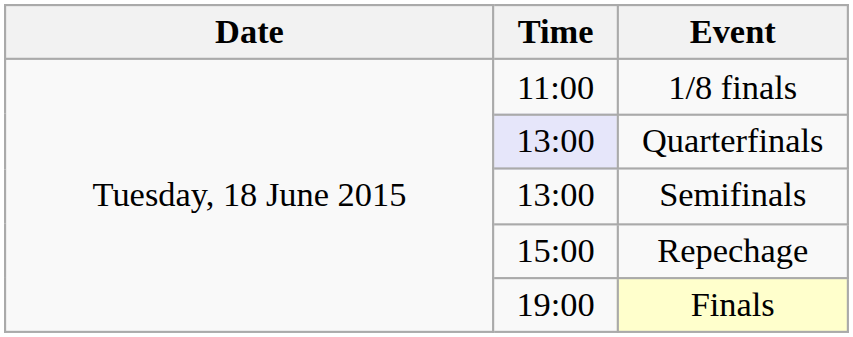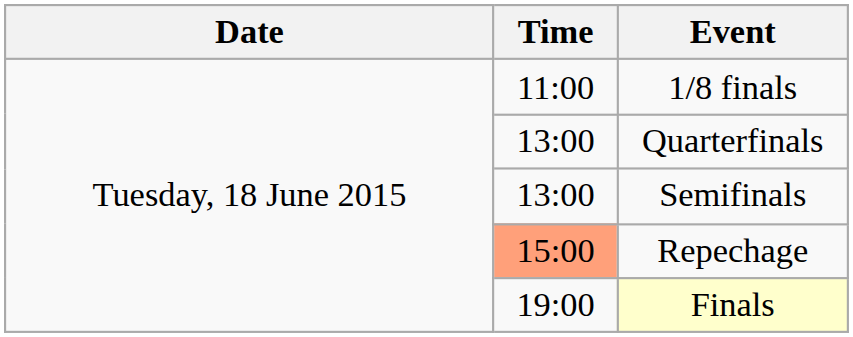(556, 140) lavender background -> (556, 140) no background
(556, 250) no background -> (556, 250) lightsalmon background
